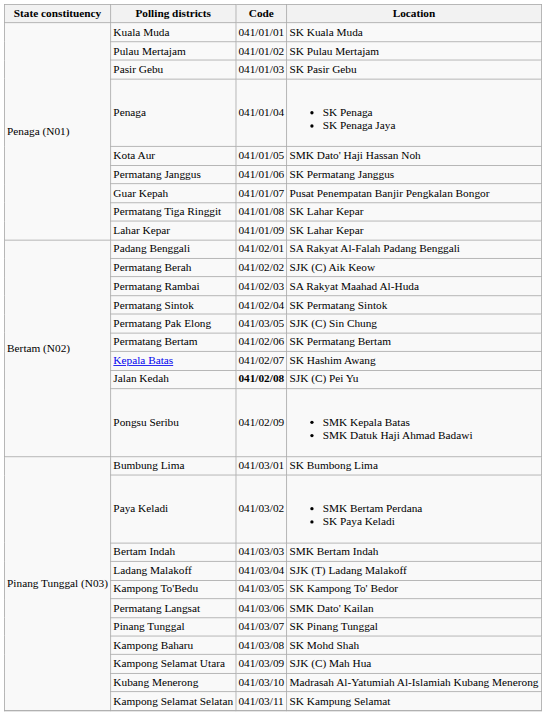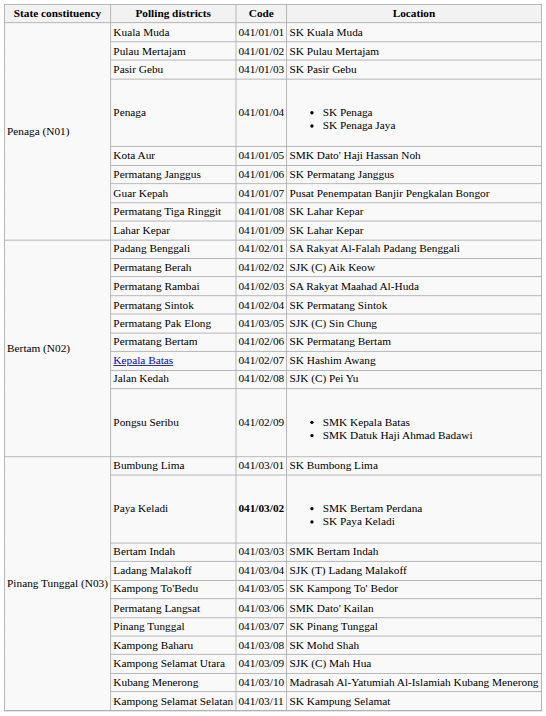(261, 379) bold -> (261, 379) normal
(261, 508) normal -> (261, 508) bold
